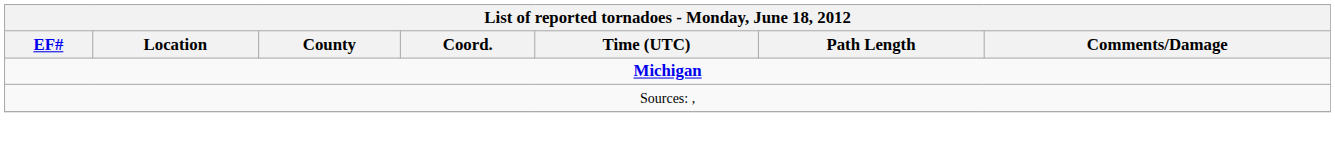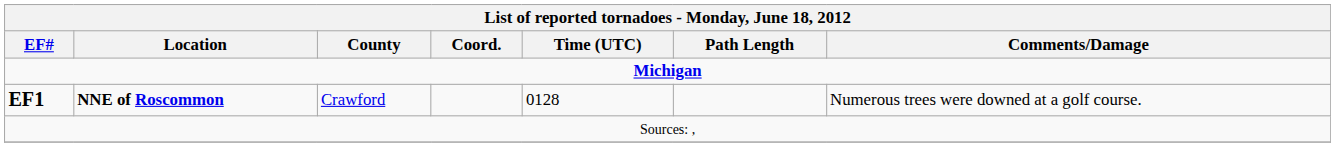+ row: (26, 99)
